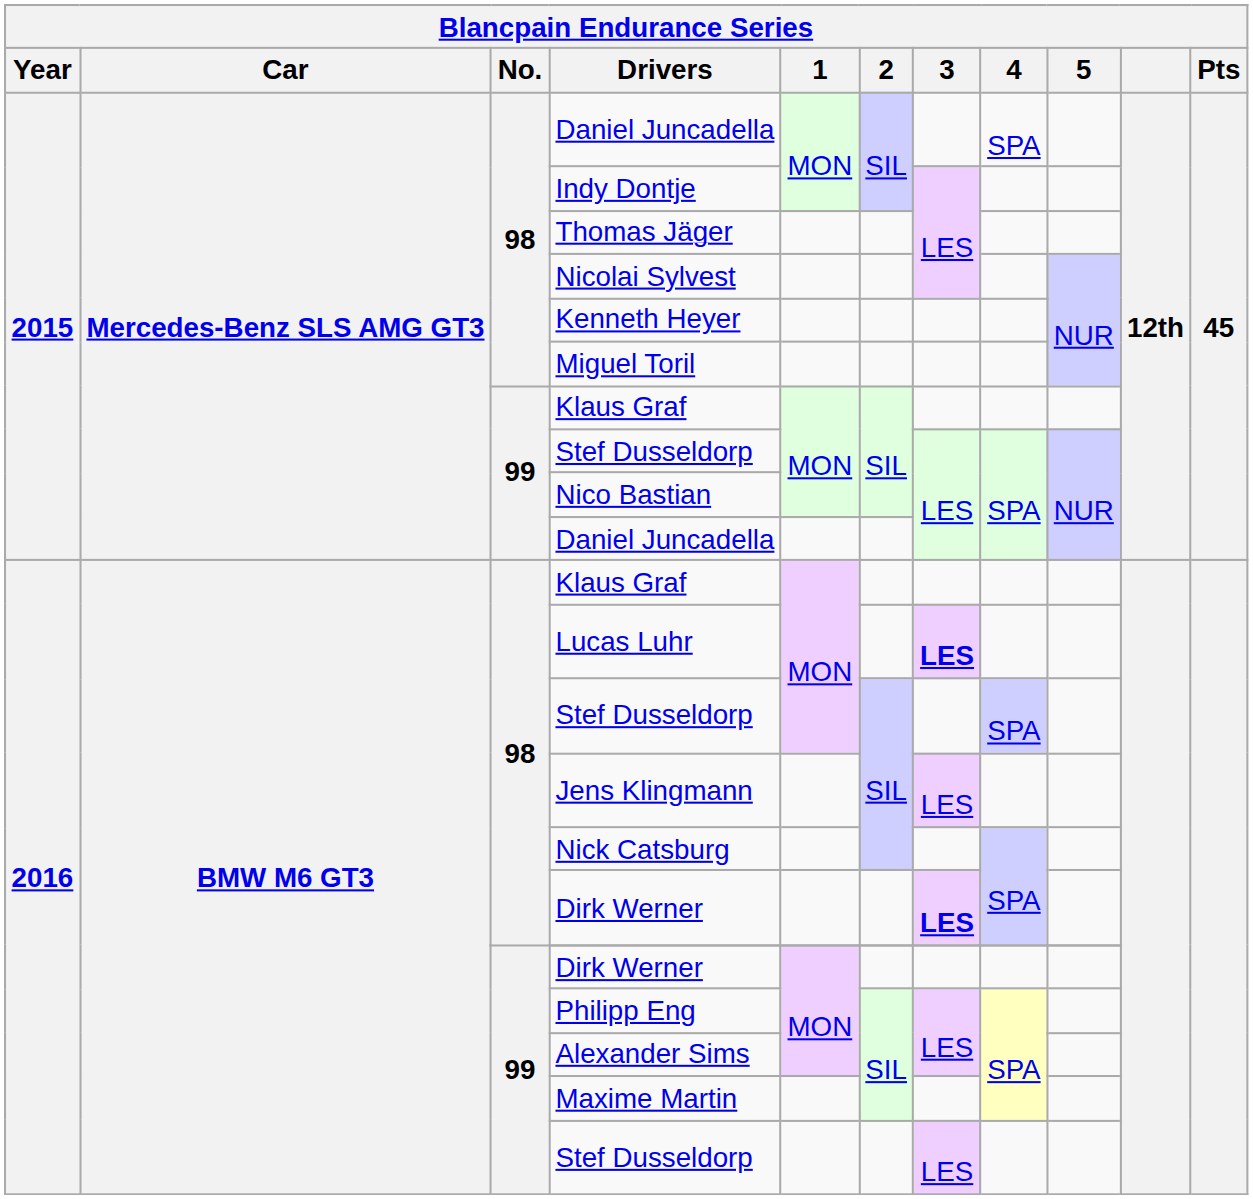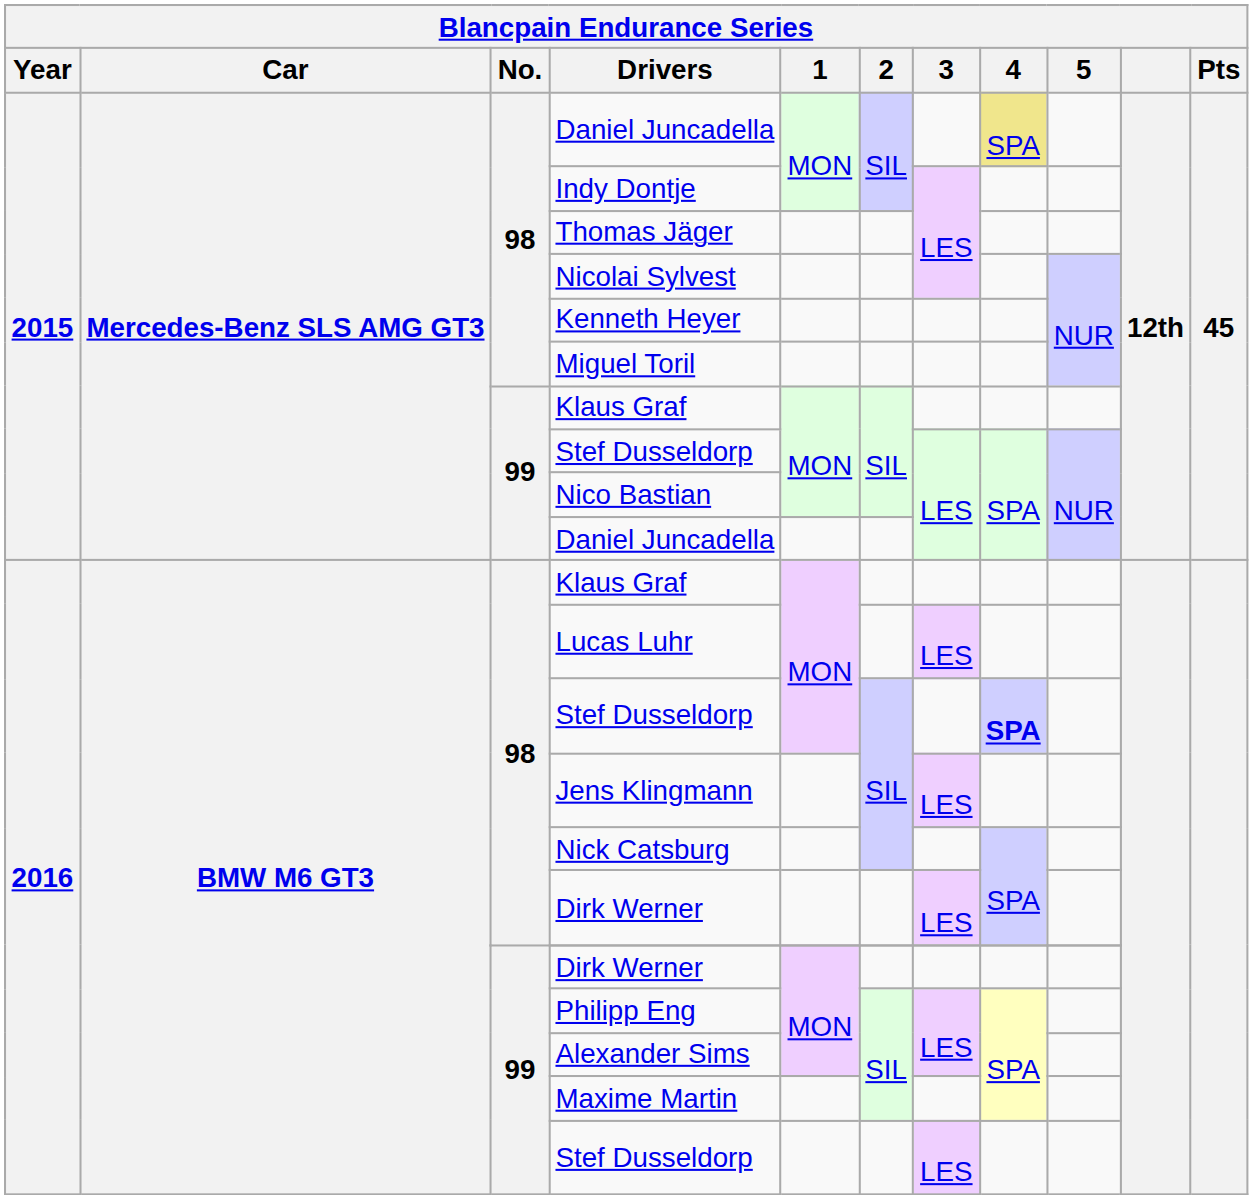(1014, 145) no background -> (1013, 145) khaki background
(947, 656) bold -> (946, 656) normal
(1014, 731) normal -> (1013, 731) bold
(947, 923) bold -> (946, 923) normal
